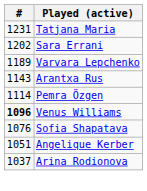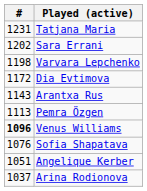(19, 62) 1189 -> (19, 62) 1198
+ row: (73, 79)
(19, 95) 1114 -> (19, 112) 1113
